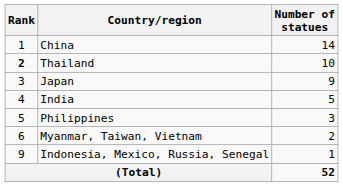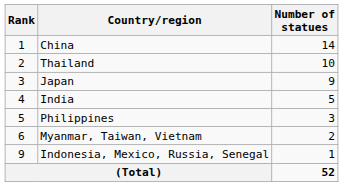(21, 63) bold -> (21, 63) normal
